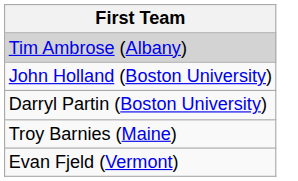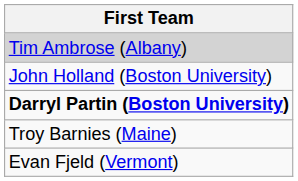(138, 104) normal -> (149, 104) bold
